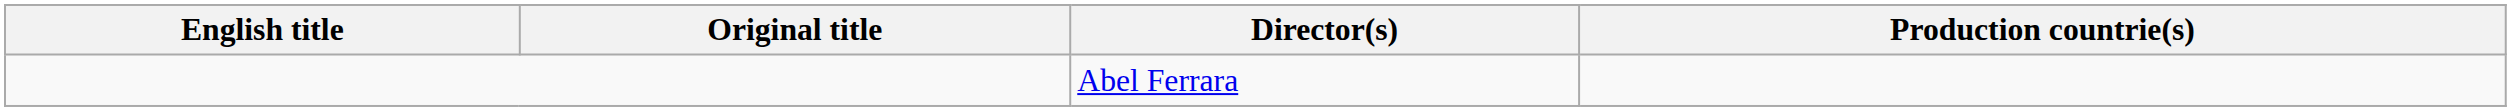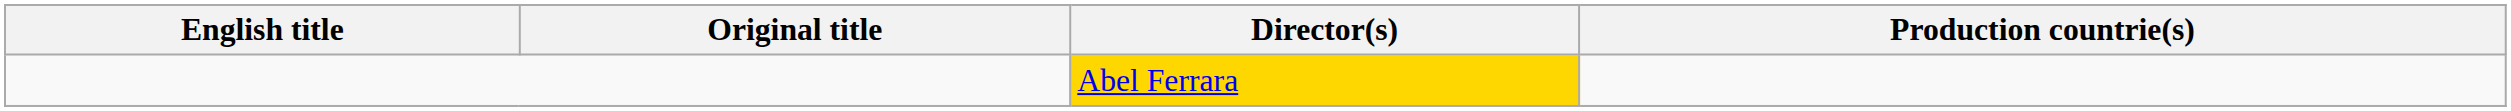(1158, 79) no background -> (1158, 79) gold background
